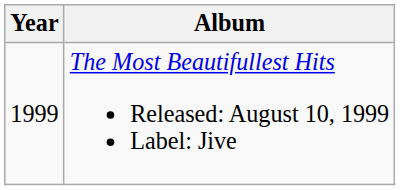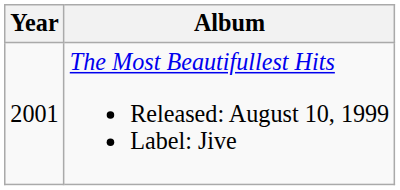(34, 113) 1999 -> (34, 113) 2001
